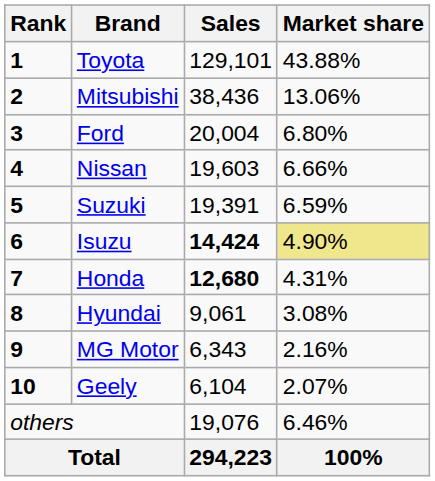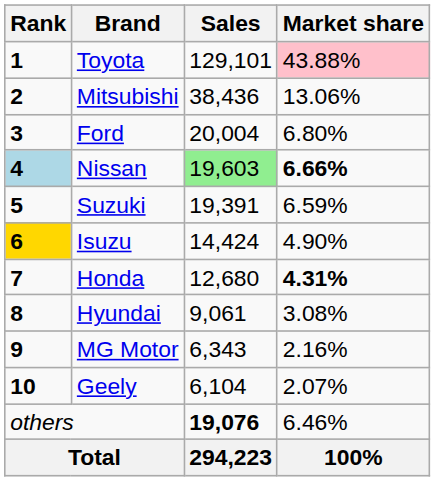(322, 60) no background -> (322, 60) pink background
(17, 168) no background -> (17, 168) lightblue background
(224, 168) no background -> (224, 168) lightgreen background
(315, 168) normal -> (315, 168) bold
(17, 241) no background -> (17, 241) gold background
(224, 241) bold -> (224, 241) normal
(315, 241) khaki background -> (315, 241) no background
(224, 277) bold -> (224, 277) normal
(315, 277) normal -> (315, 277) bold
(224, 422) normal -> (224, 422) bold
